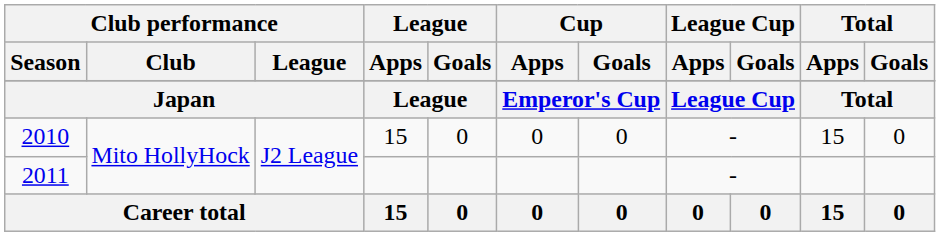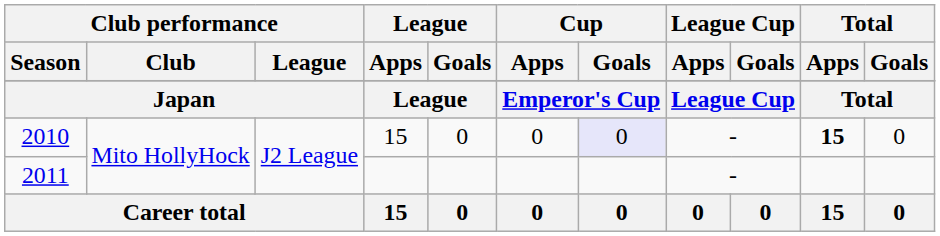(622, 136) no background -> (622, 136) lavender background
(832, 136) normal -> (832, 136) bold
